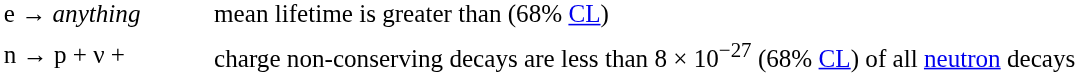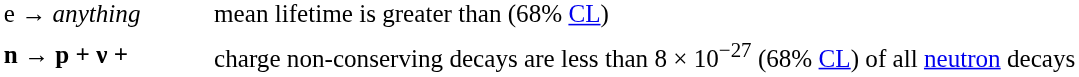(64, 55) normal -> (66, 55) bold
